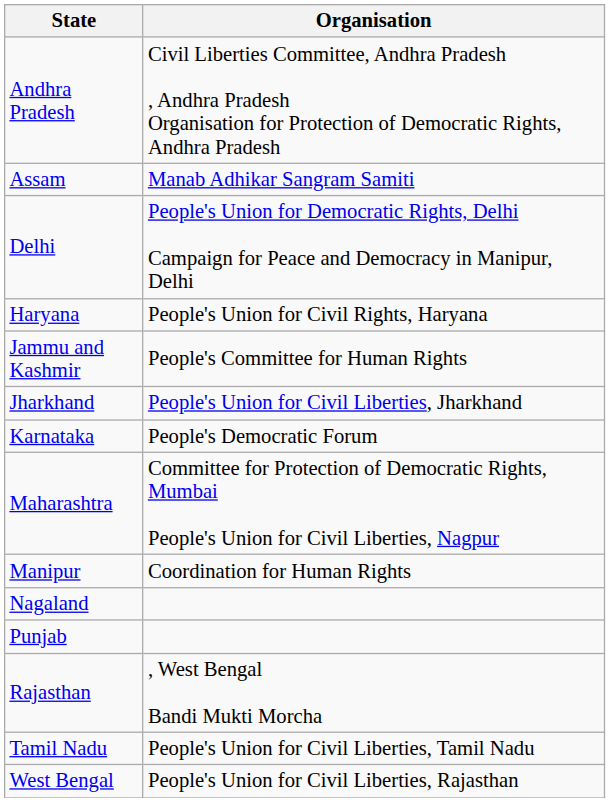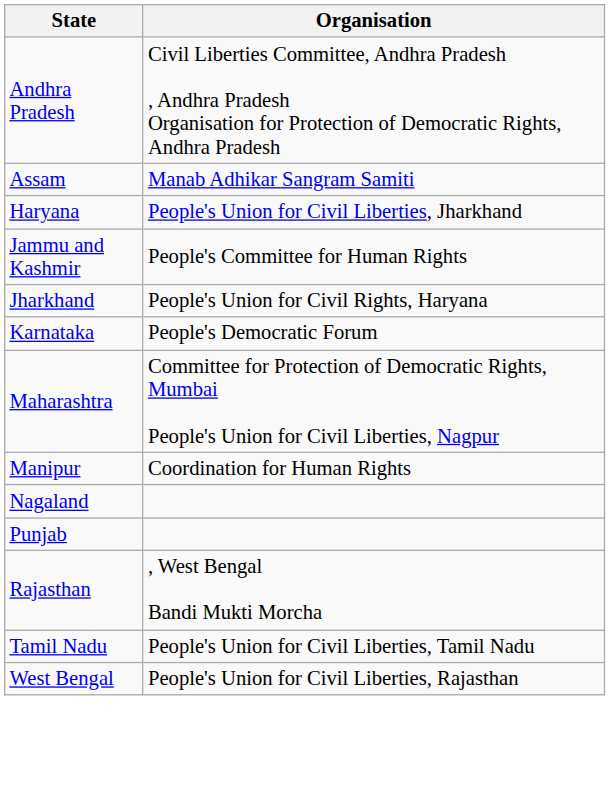- row: (32, 246)
(318, 314) People's Union for Civil Rights, Haryana -> (335, 211) People's Union for Civil Liberties, Jharkhand
(335, 403) People's Union for Civil Liberties, Jharkhand -> (318, 300) People's Union for Civil Rights, Haryana
